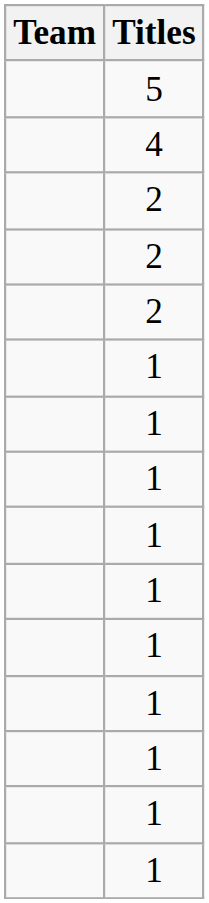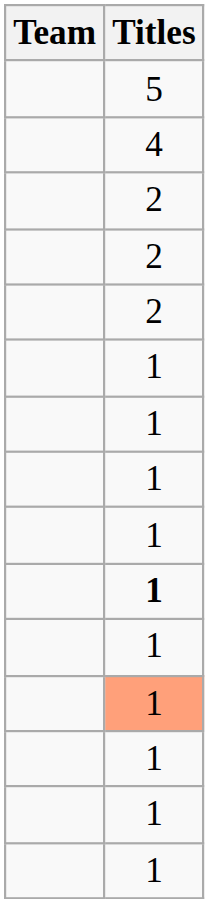(154, 590) normal -> (154, 590) bold
(154, 702) no background -> (154, 702) lightsalmon background
